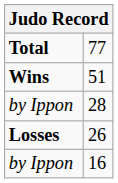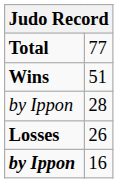(41, 163) normal -> (42, 163) bold
